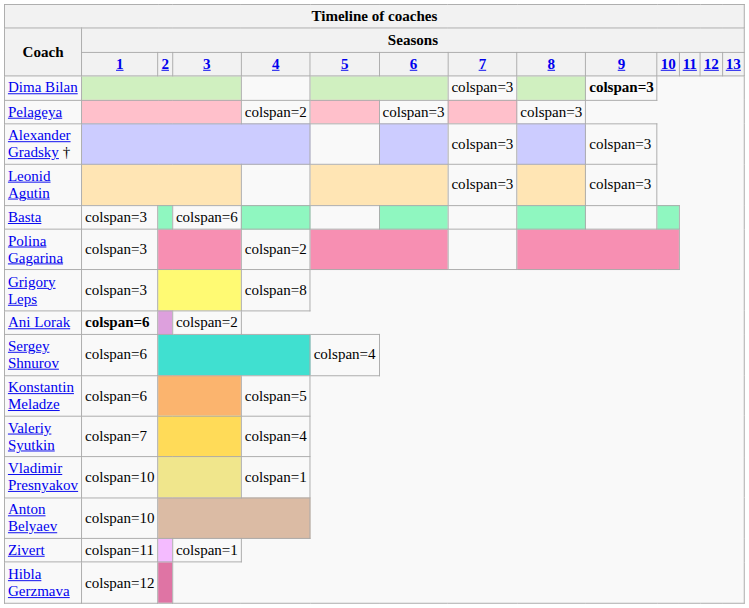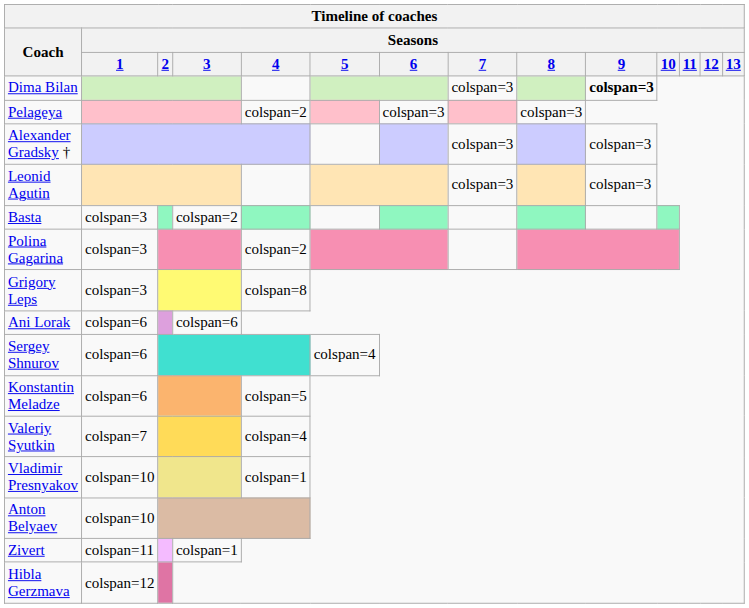(207, 217) colspan=6 -> (207, 217) colspan=2
(117, 322) bold -> (116, 322) normal
(207, 322) colspan=2 -> (207, 322) colspan=6
